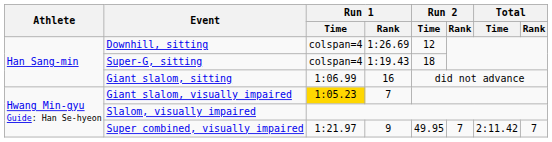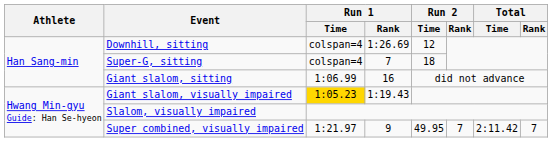(388, 62) 1:19.43 -> (388, 62) 7
(388, 95) 7 -> (388, 95) 1:19.43
